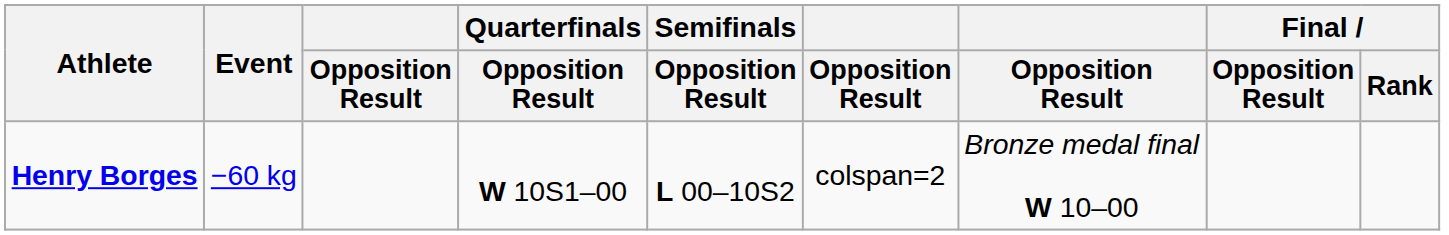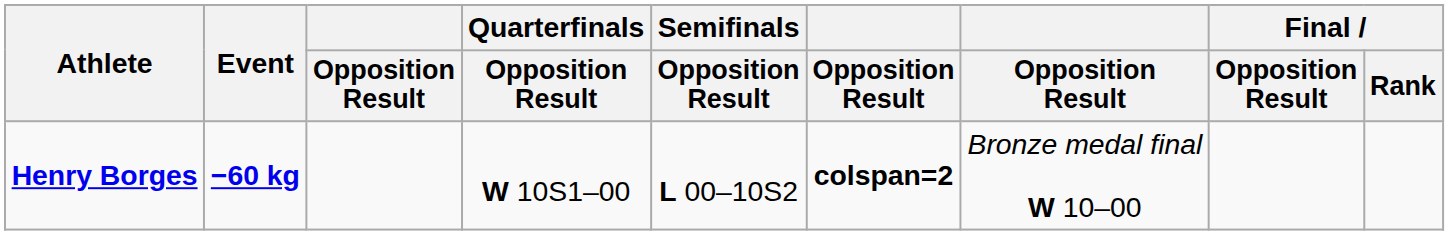(254, 176) normal -> (255, 176) bold
(880, 176) normal -> (883, 176) bold
